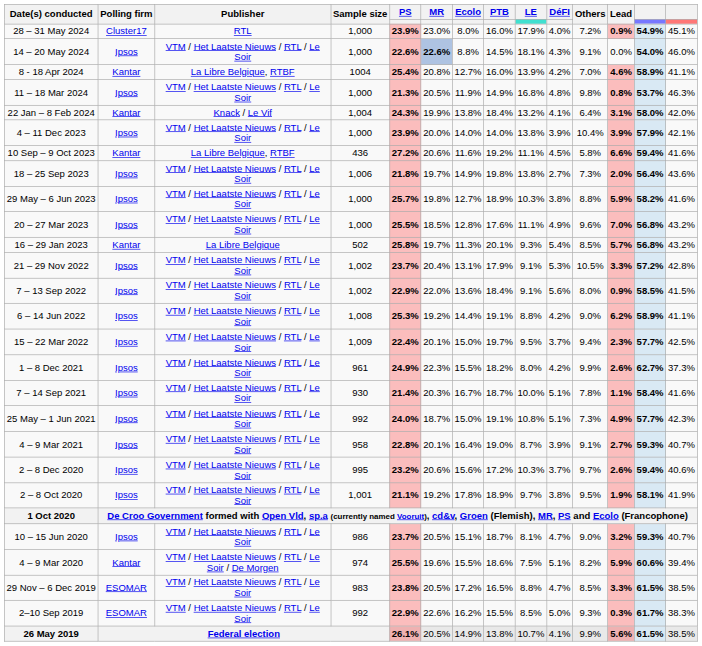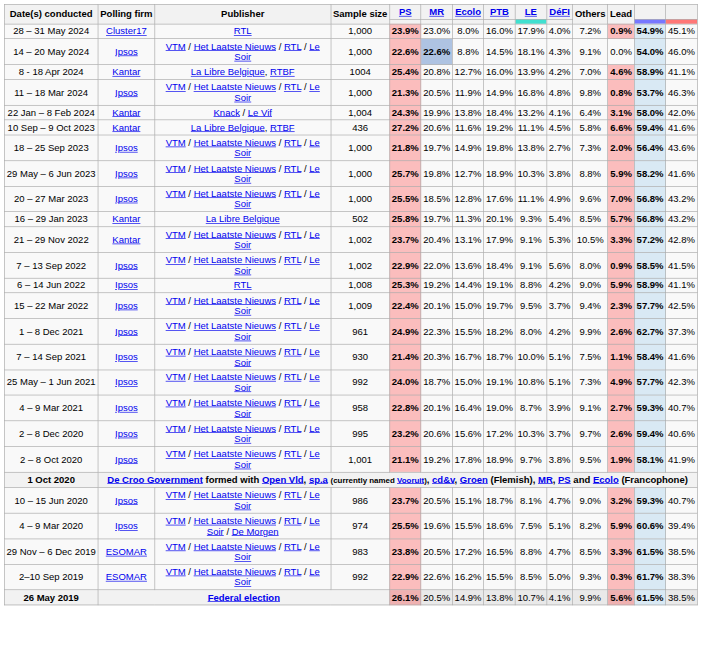- row: (51, 133)
(360, 174) 1,006 -> (360, 148) 1,000
(126, 266) Ipsos -> (126, 240) Kantar
(243, 317) VTM / Het Laatste Nieuws / RTL / Le Soir -> (243, 286) RTL
(621, 317) 6.2% -> (621, 286) 5.9%
(590, 393) 7.8% -> (590, 357) 7.5%
(126, 563) Kantar -> (126, 526) Ipsos
